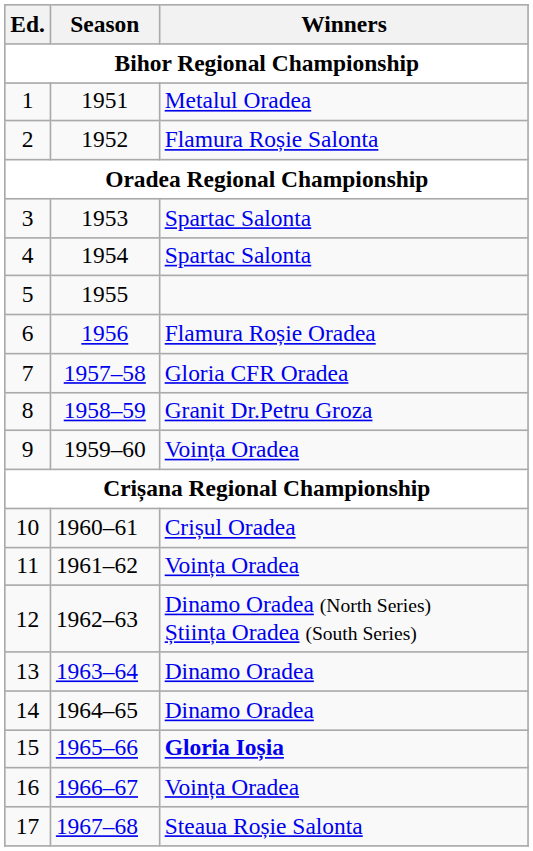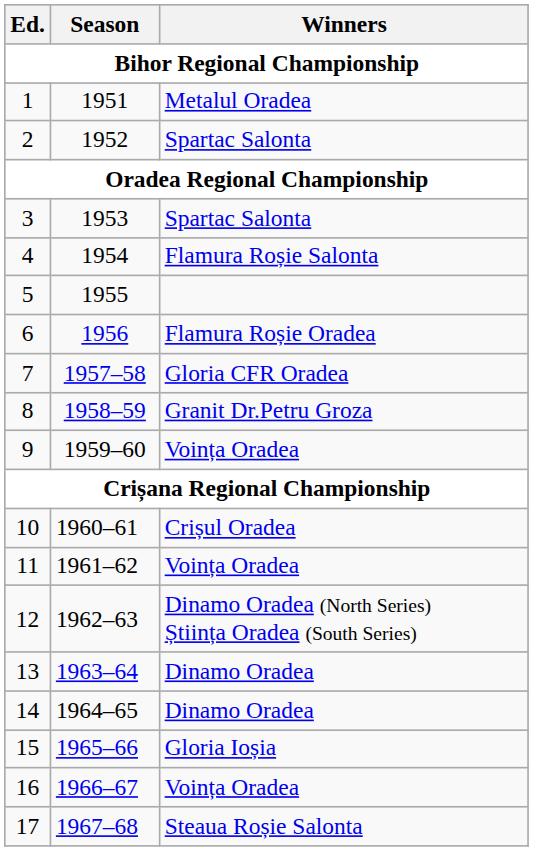(272, 140) Flamura Roșie Salonta -> (238, 140) Spartac Salonta
(238, 256) Spartac Salonta -> (272, 256) Flamura Roșie Salonta
(224, 748) bold -> (220, 748) normal
